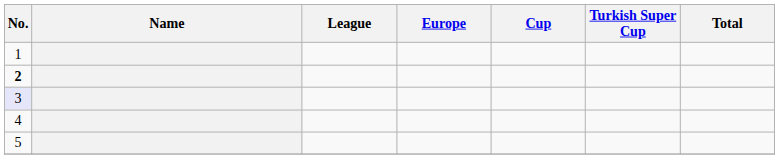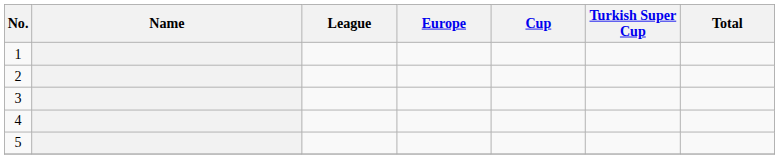(18, 76) bold -> (18, 76) normal
(18, 98) lavender background -> (18, 98) no background
